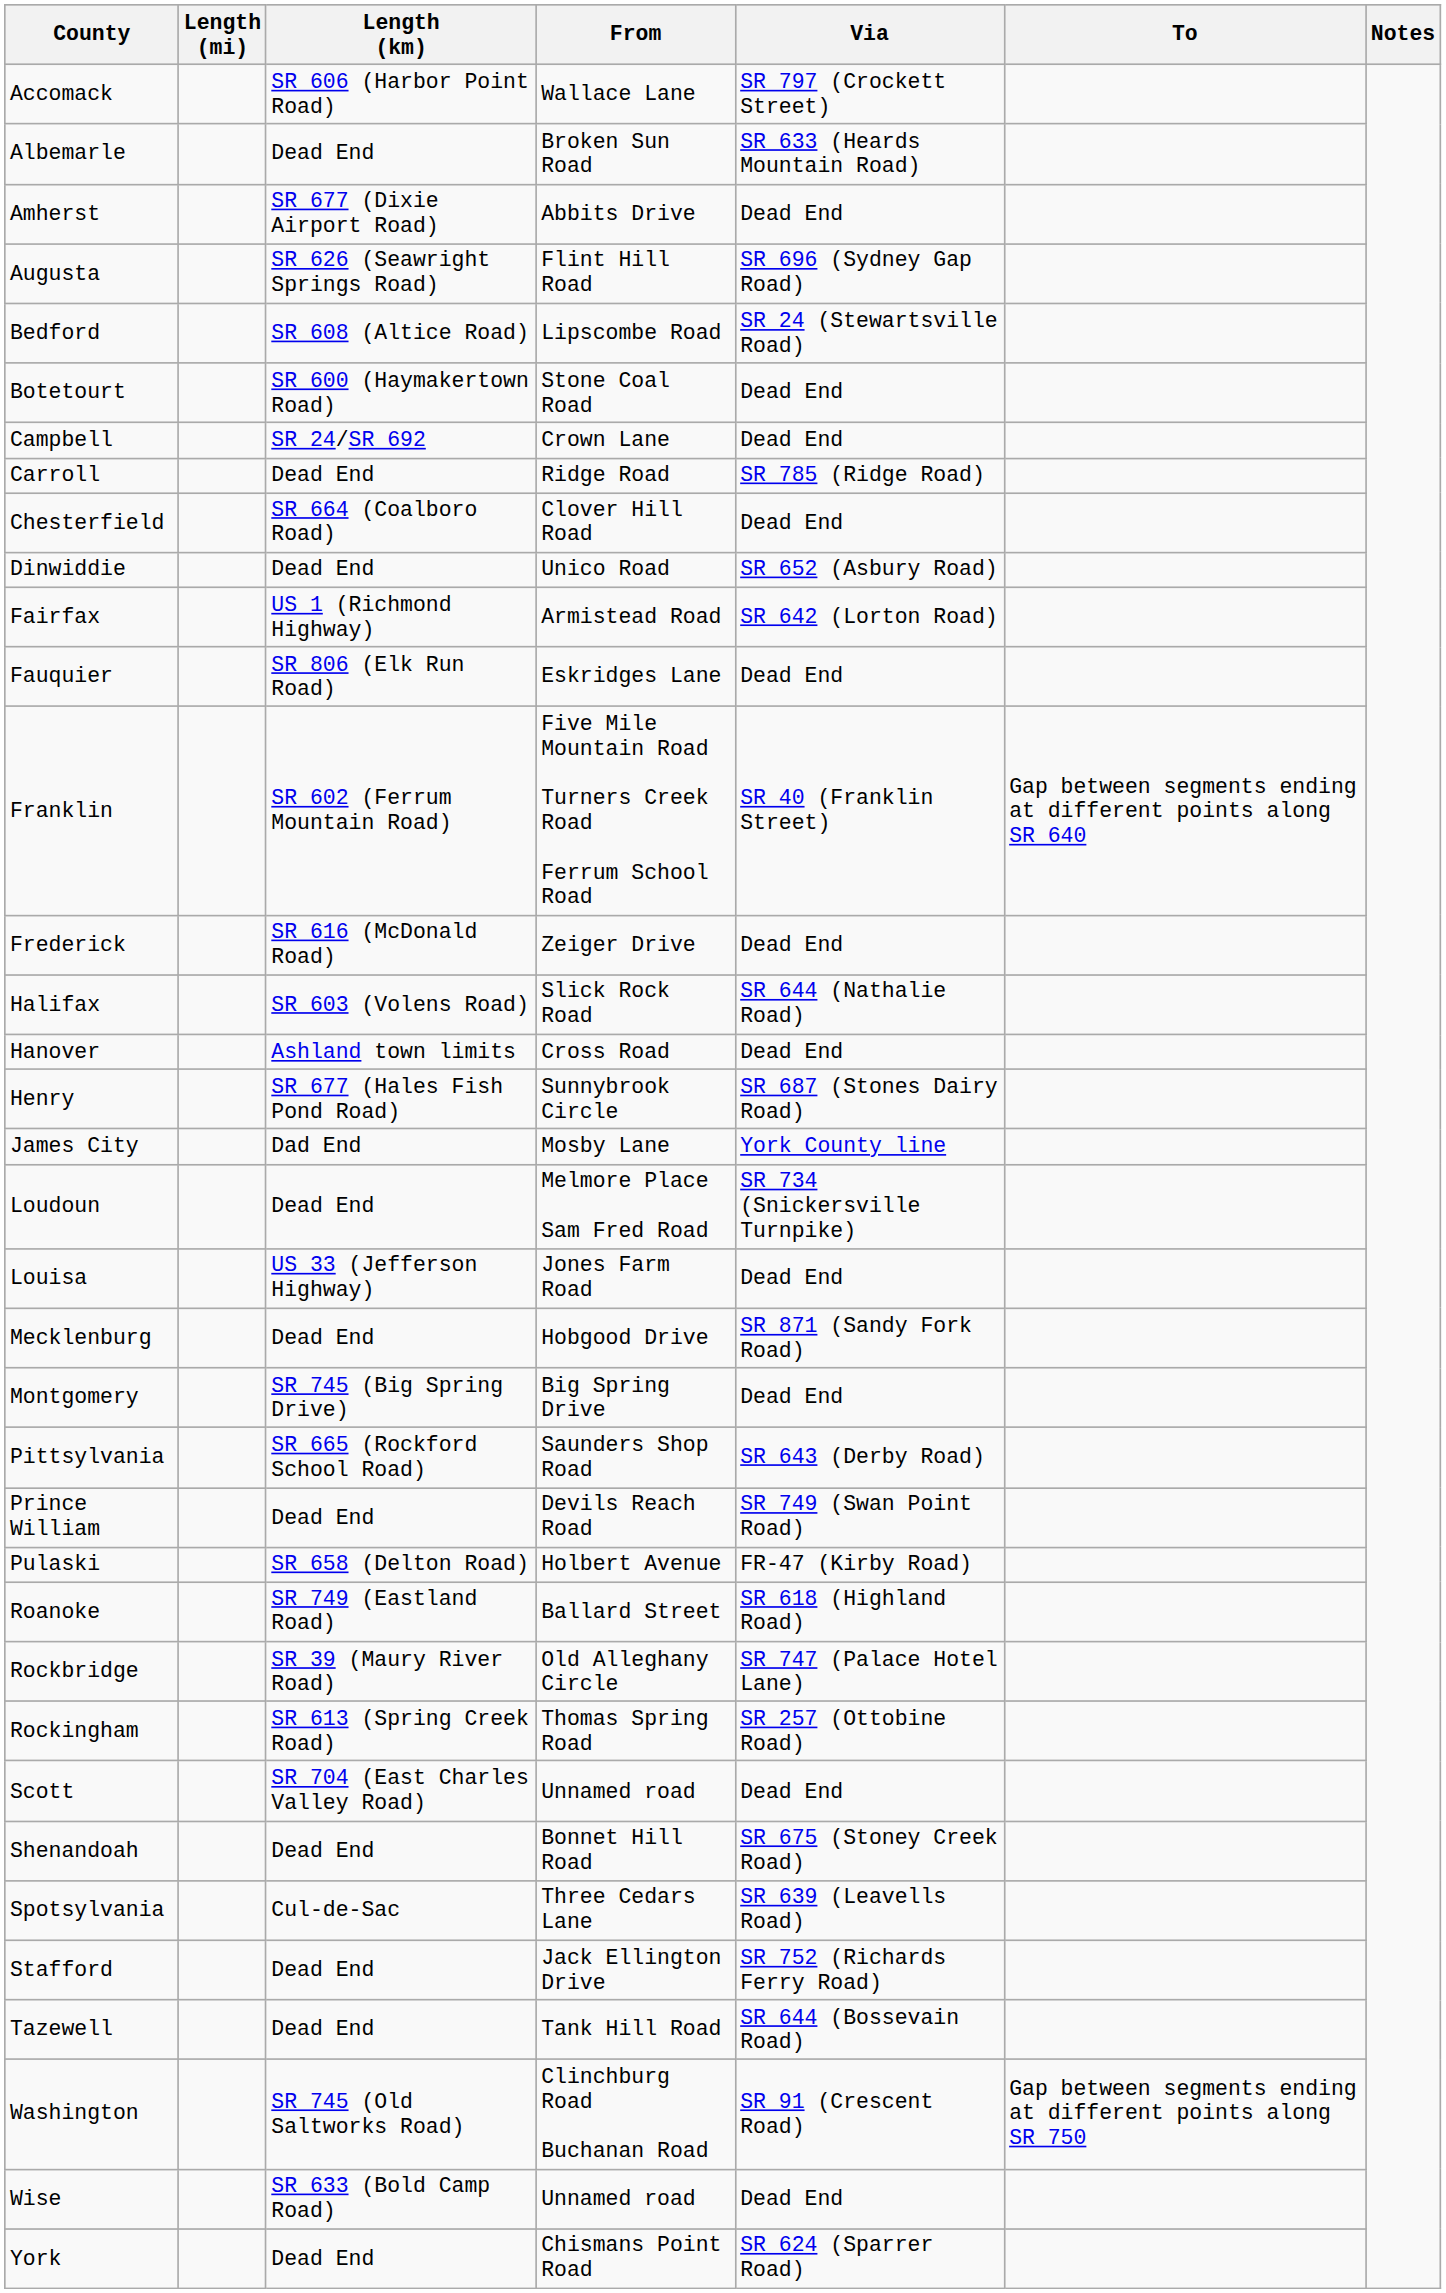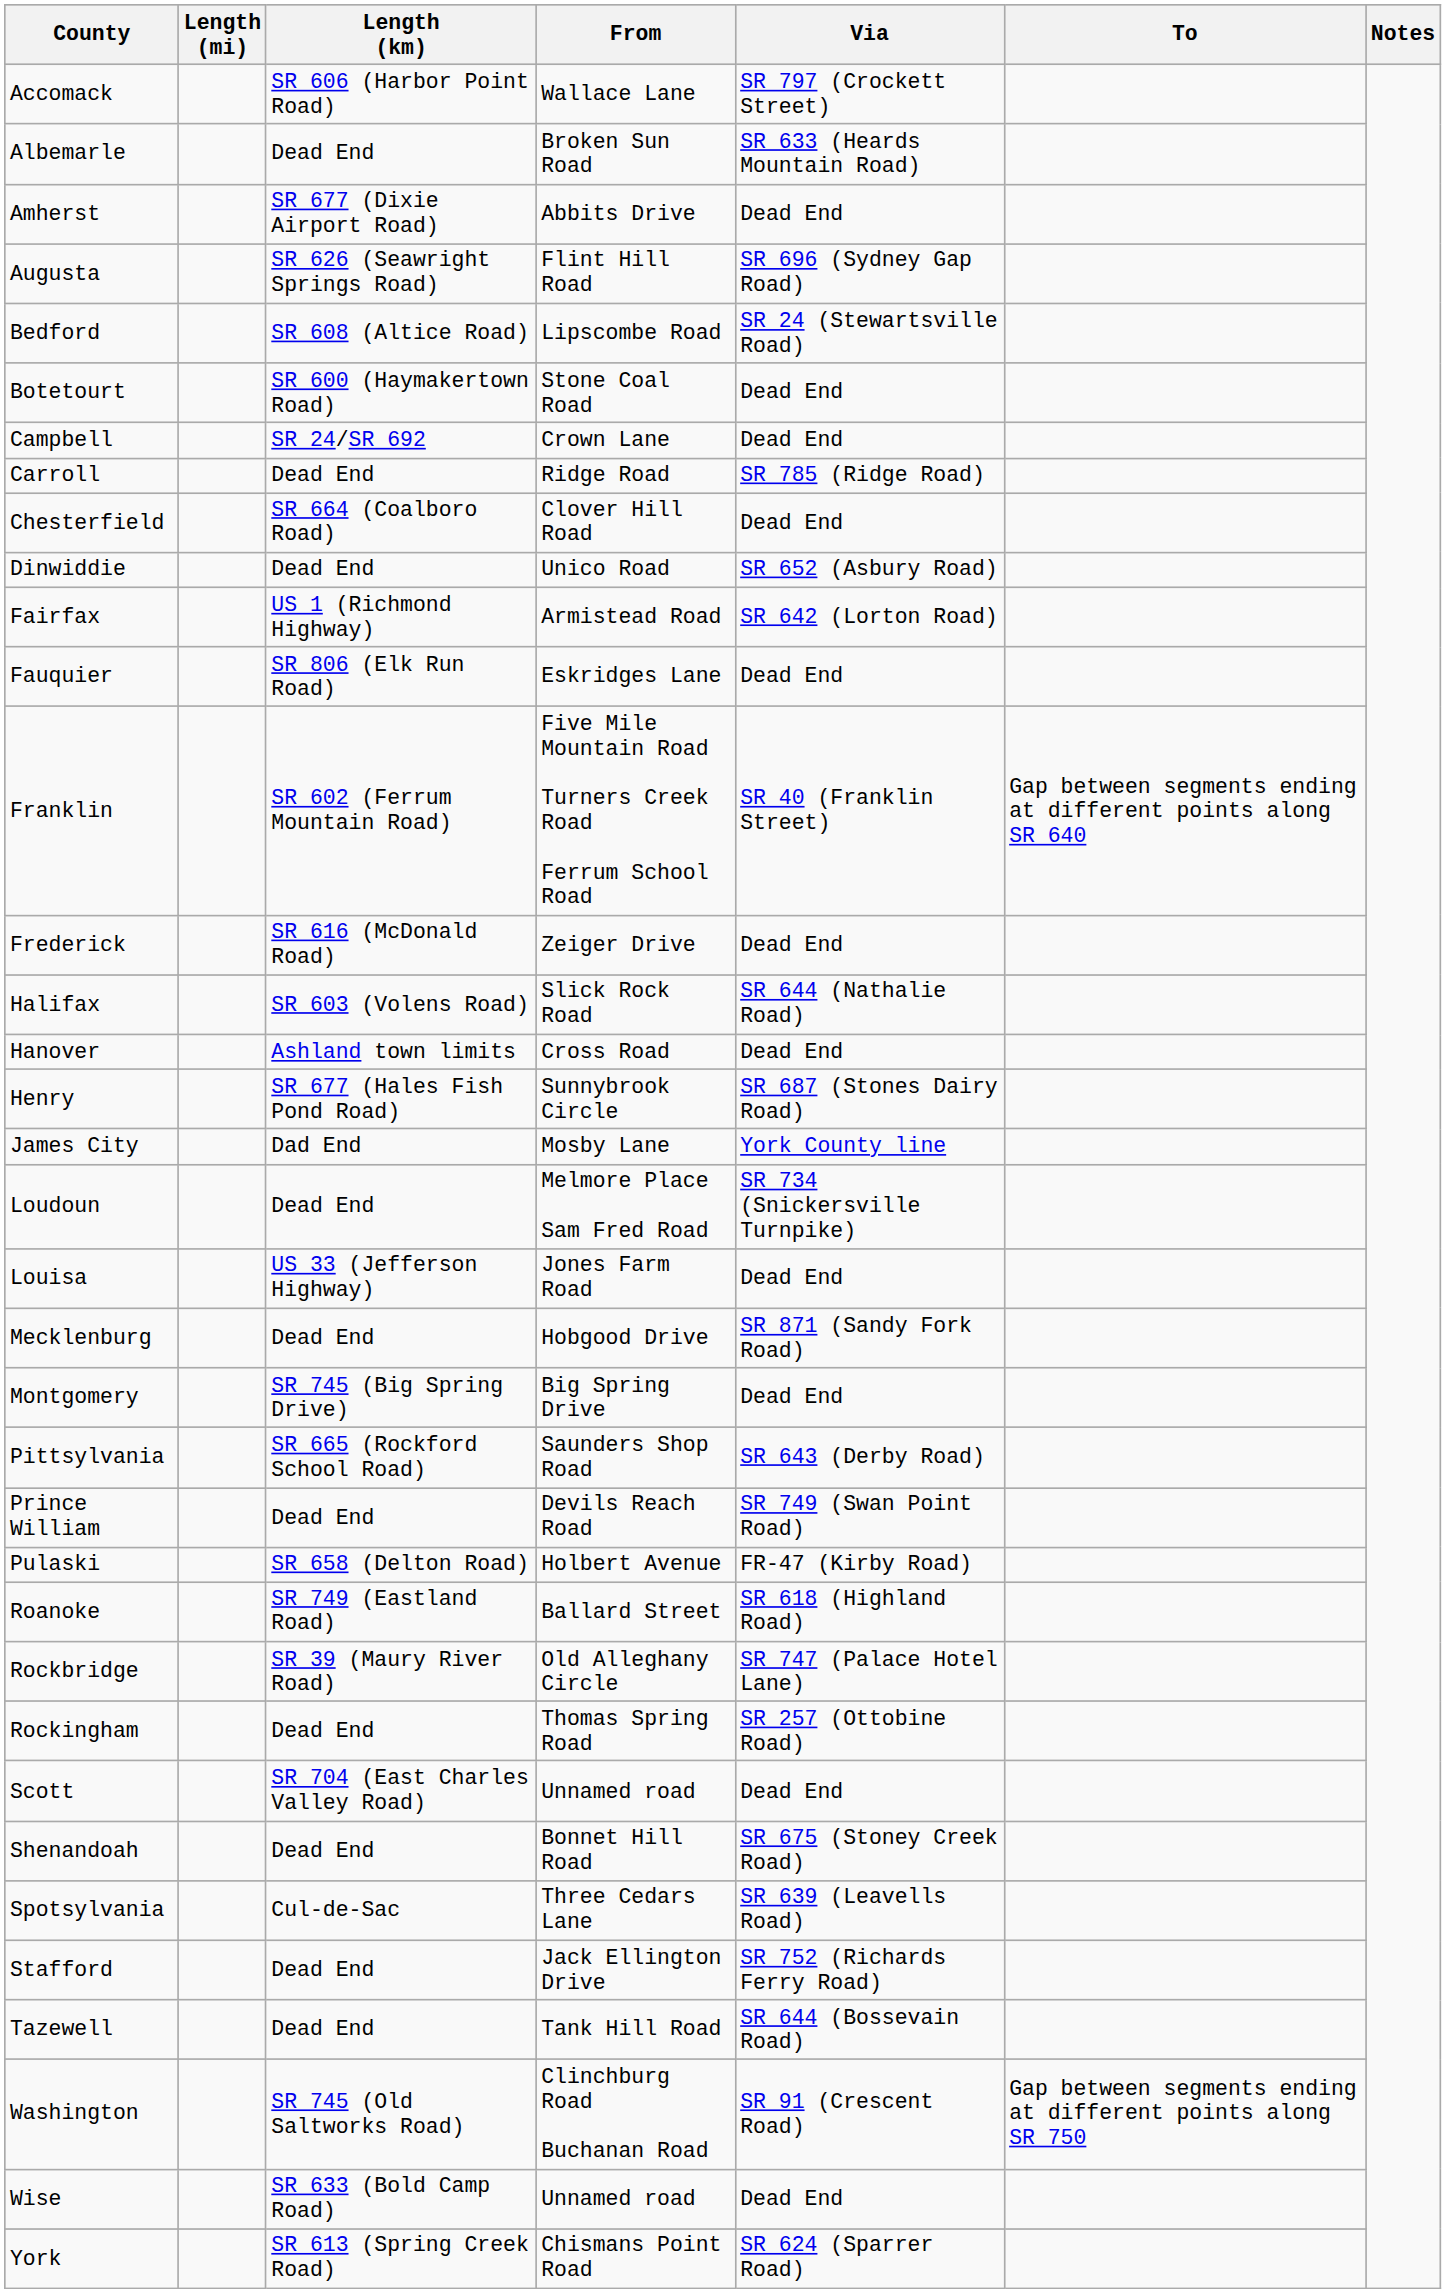(400, 1731) SR 613 (Spring Creek Road) -> (323, 1731) Dead End
(323, 2258) Dead End -> (400, 2258) SR 613 (Spring Creek Road)
